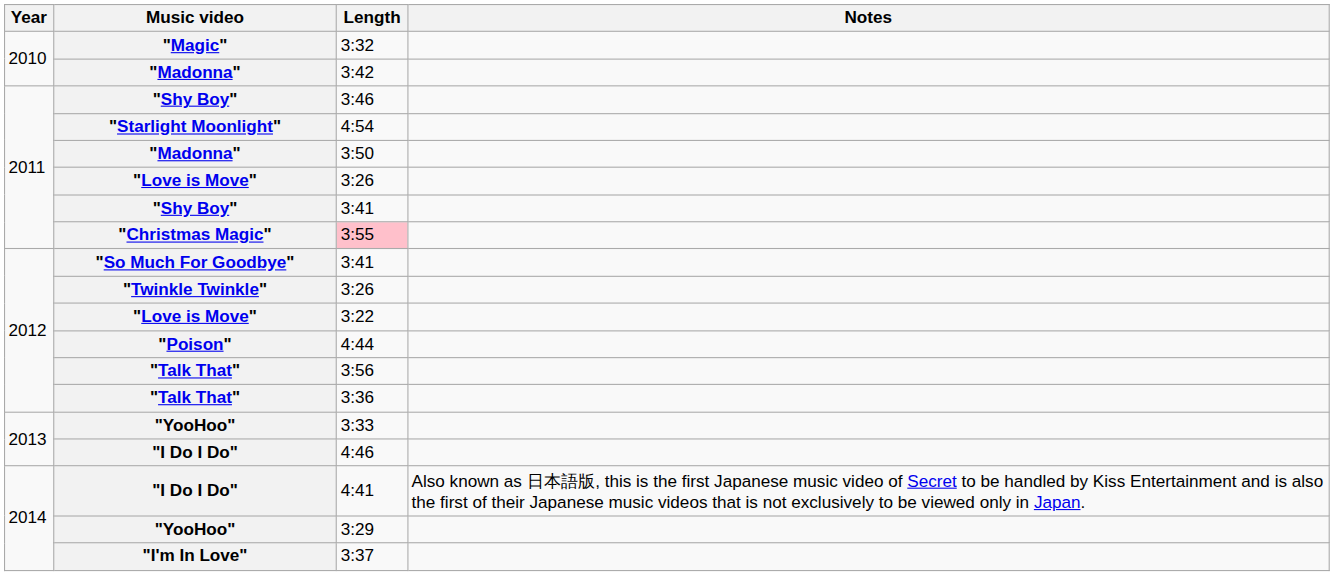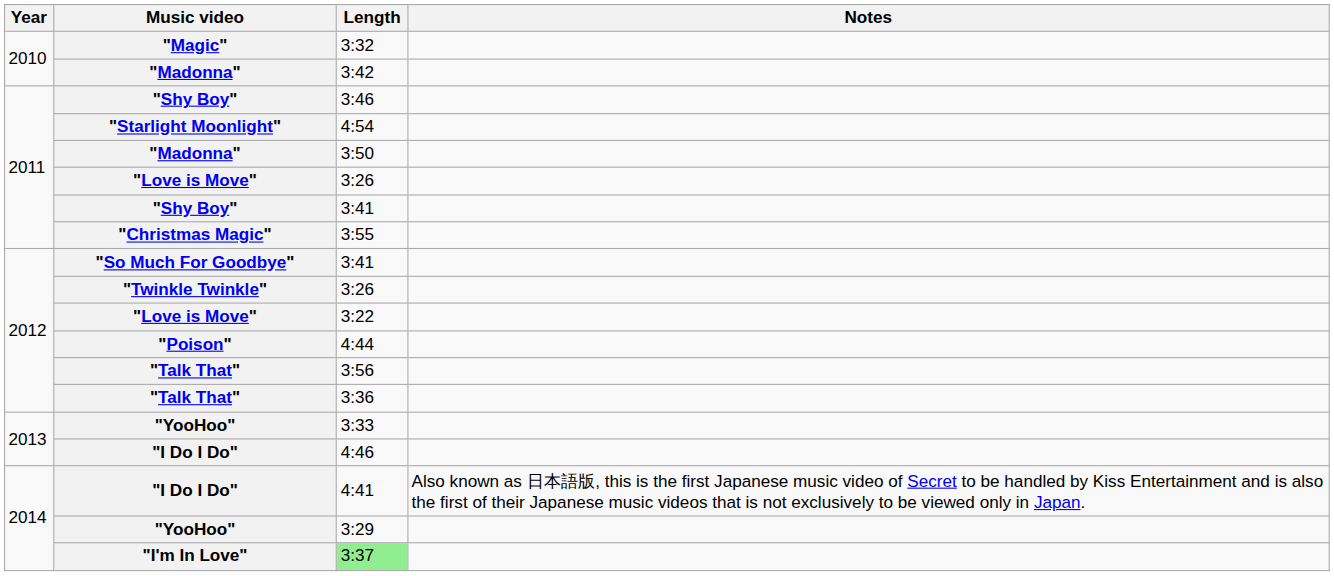(357, 235) pink background -> (357, 235) no background
(357, 556) no background -> (357, 556) lightgreen background
